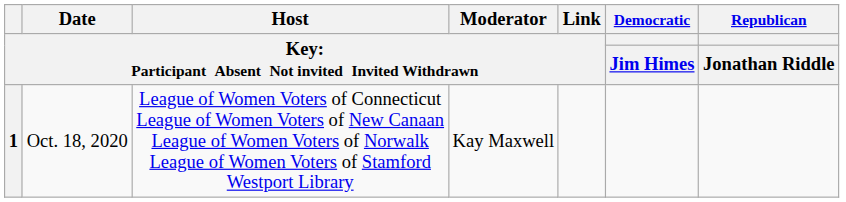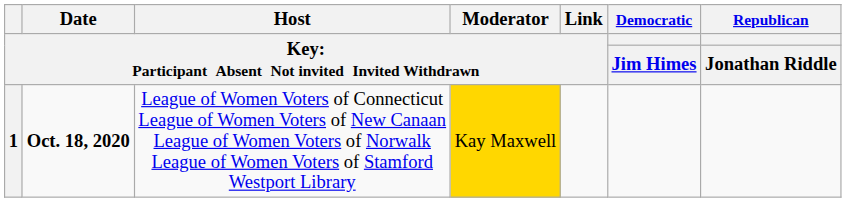(77, 140) normal -> (78, 140) bold
(503, 140) no background -> (505, 140) gold background
